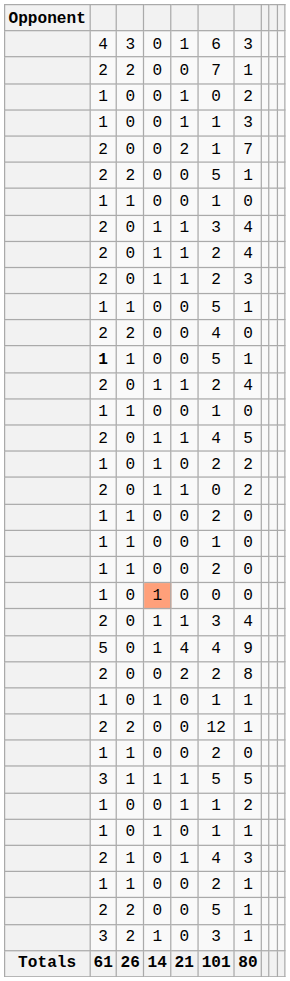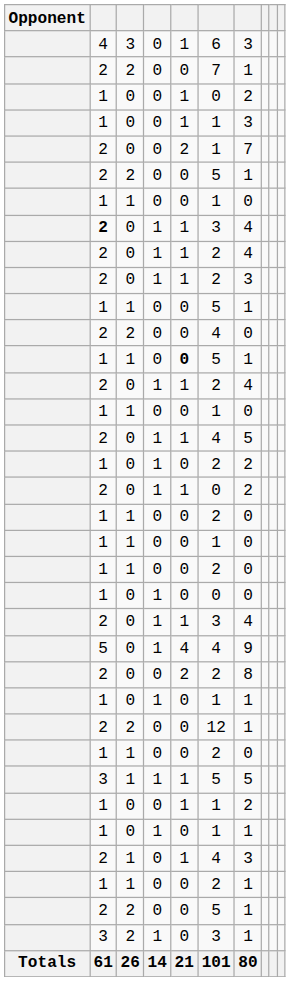(103, 228) normal -> (103, 228) bold
(103, 359) bold -> (103, 359) normal
(184, 359) normal -> (184, 359) bold
(157, 596) lightsalmon background -> (157, 596) no background
